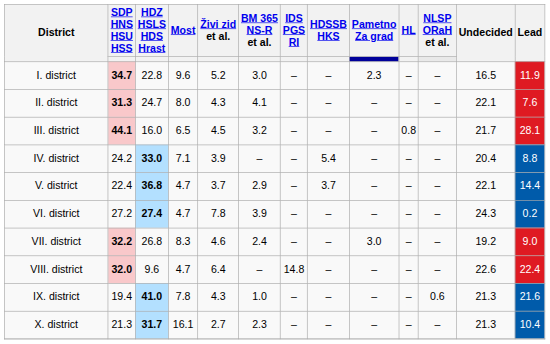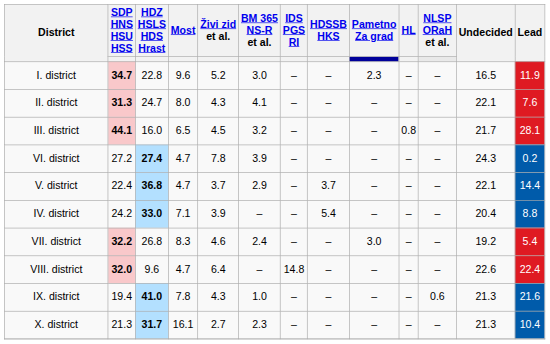rows swapped: (56, 158) <-> (56, 214)
(530, 241) 9.0 -> (530, 241) 5.4
